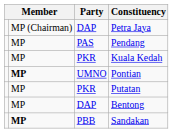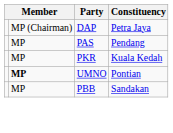- row: (126, 89)
- row: (128, 105)
(19, 120) bold -> (18, 89) normal
